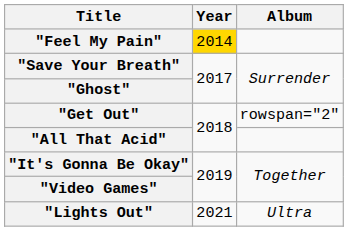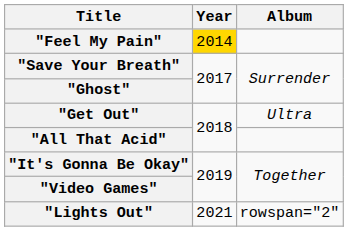(290, 115) rowspan="2" -> (290, 115) Ultra
(290, 213) Ultra -> (290, 213) rowspan="2"
